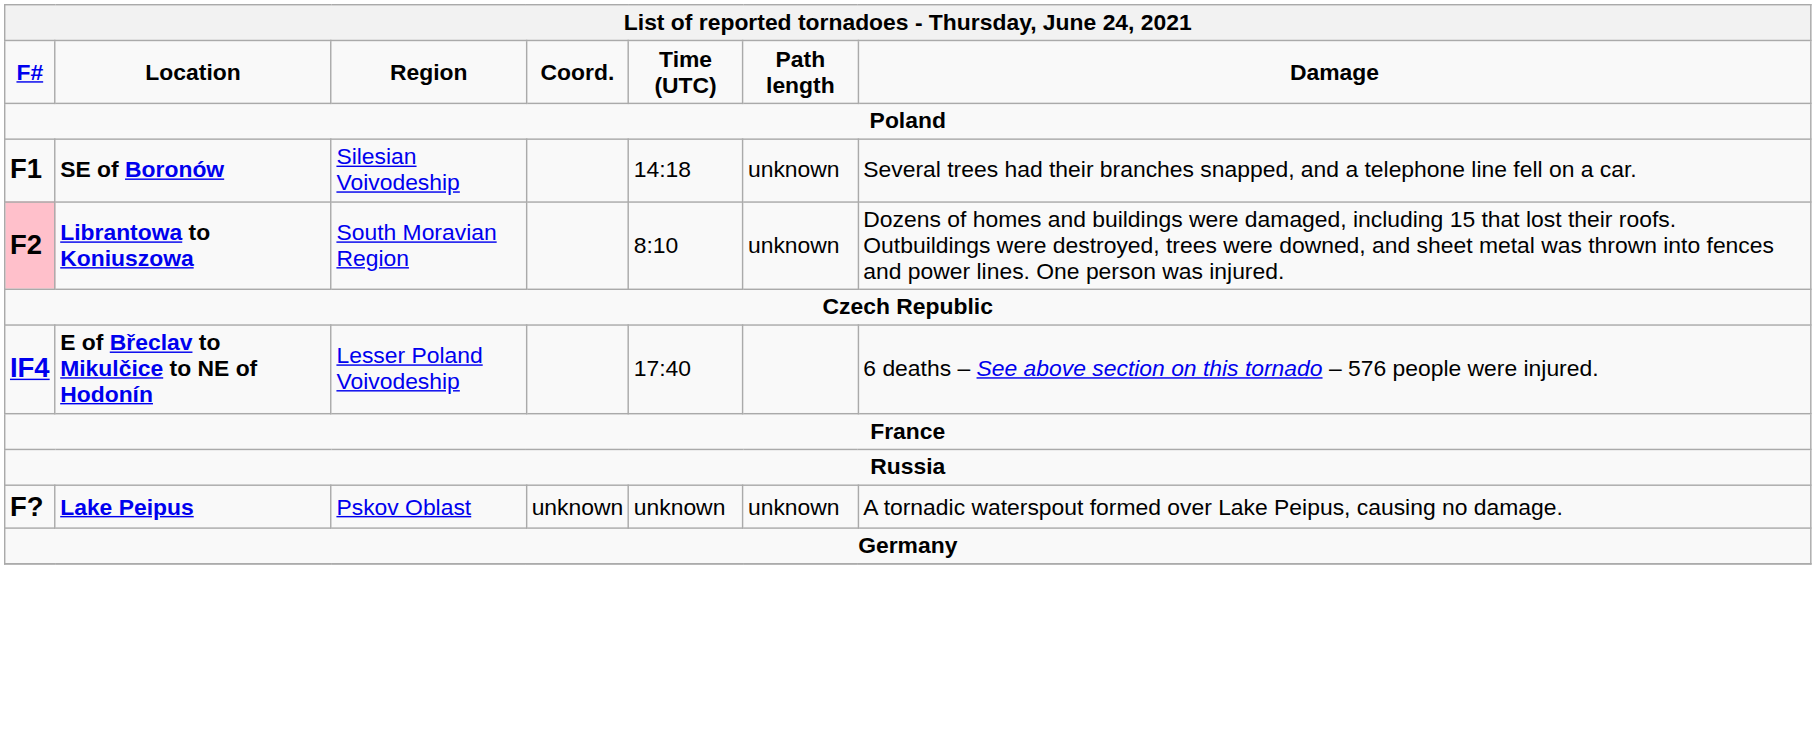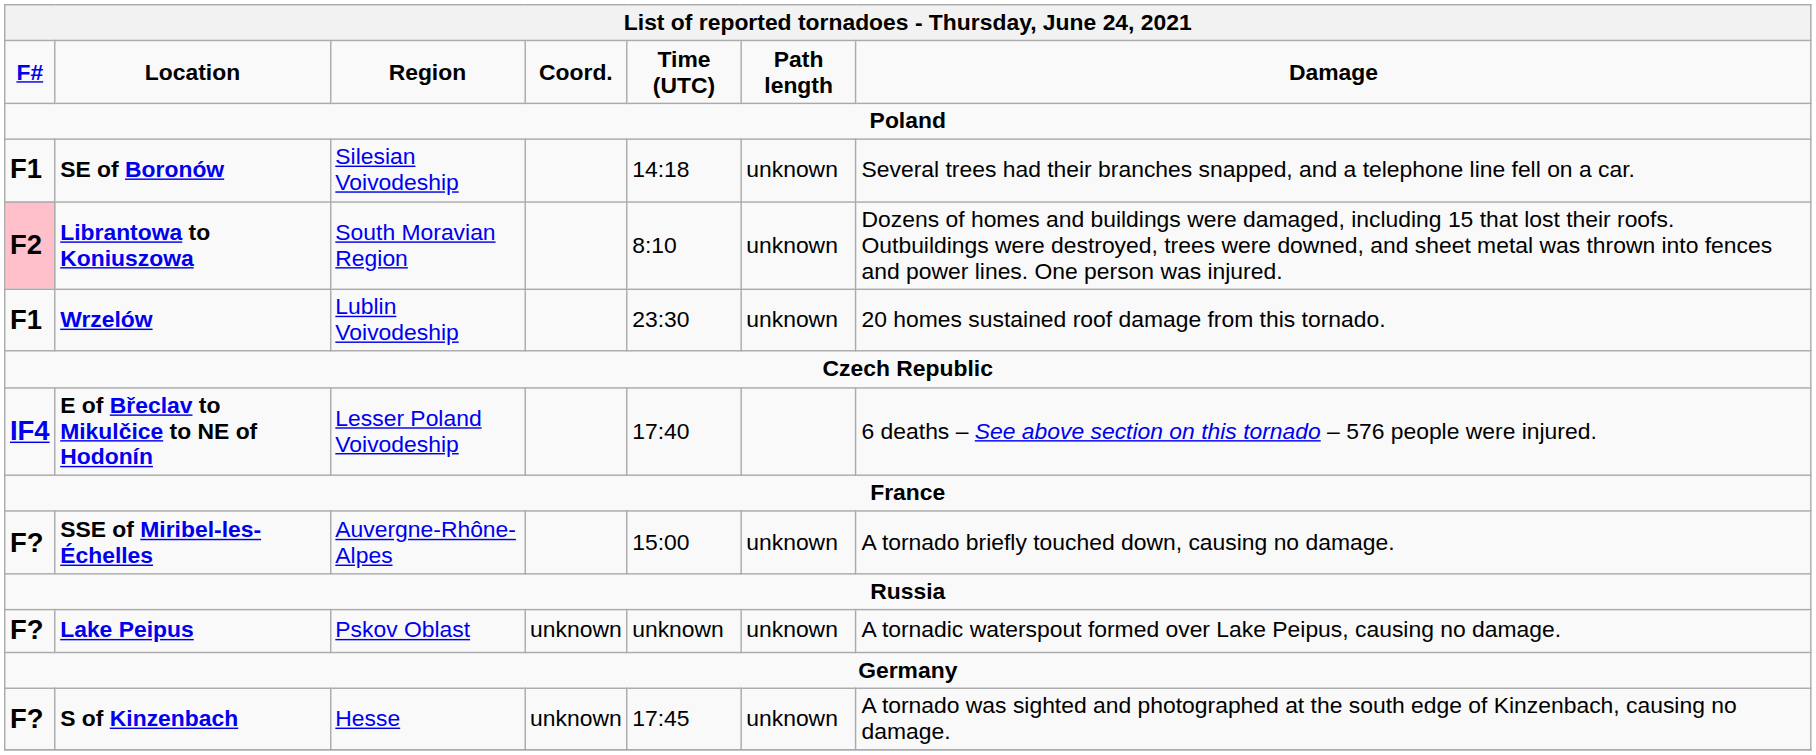+ row: (106, 319)
+ row: (161, 542)
+ row: (149, 718)
